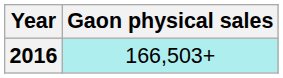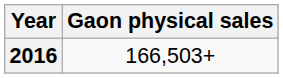(170, 55) paleturquoise background -> (170, 55) no background
